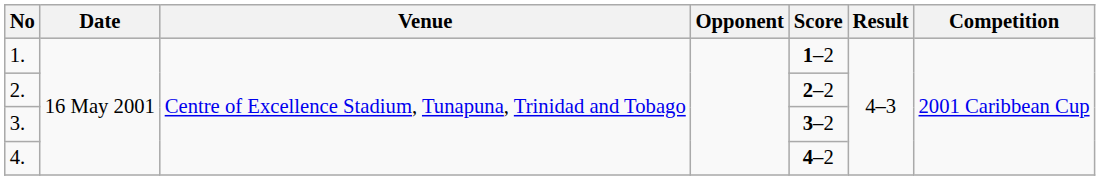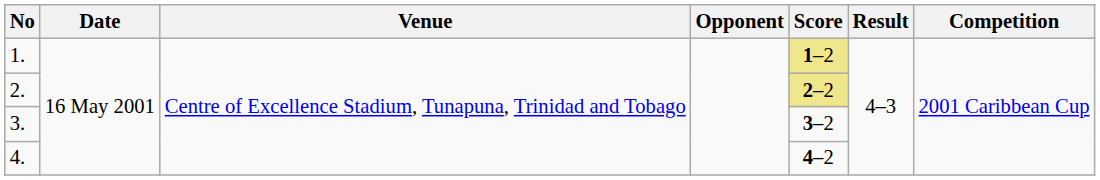(818, 55) no background -> (818, 55) khaki background
(818, 89) no background -> (818, 89) khaki background
